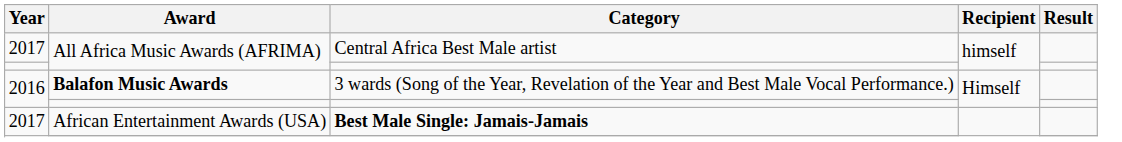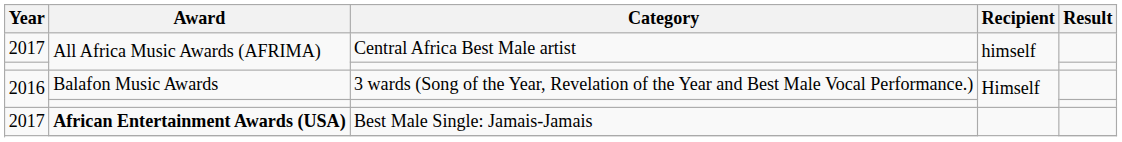(140, 84) bold -> (136, 84) normal
(190, 121) normal -> (199, 121) bold
(461, 121) bold -> (473, 121) normal
